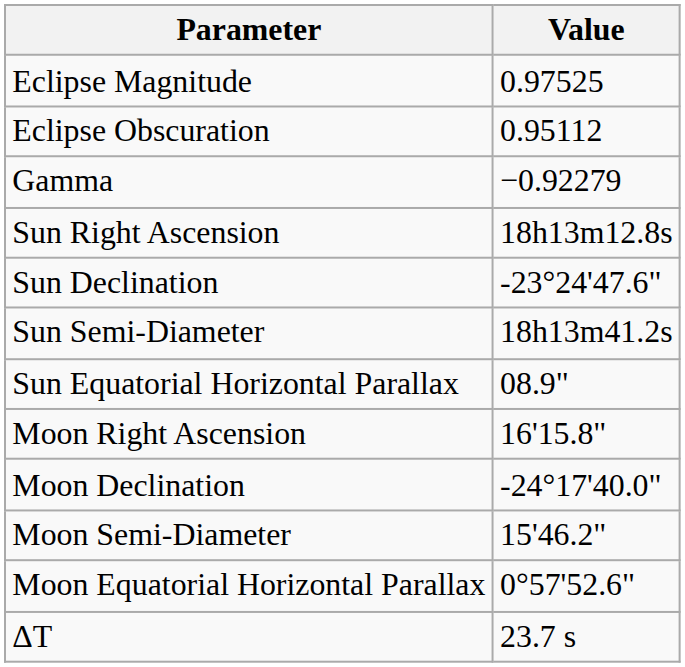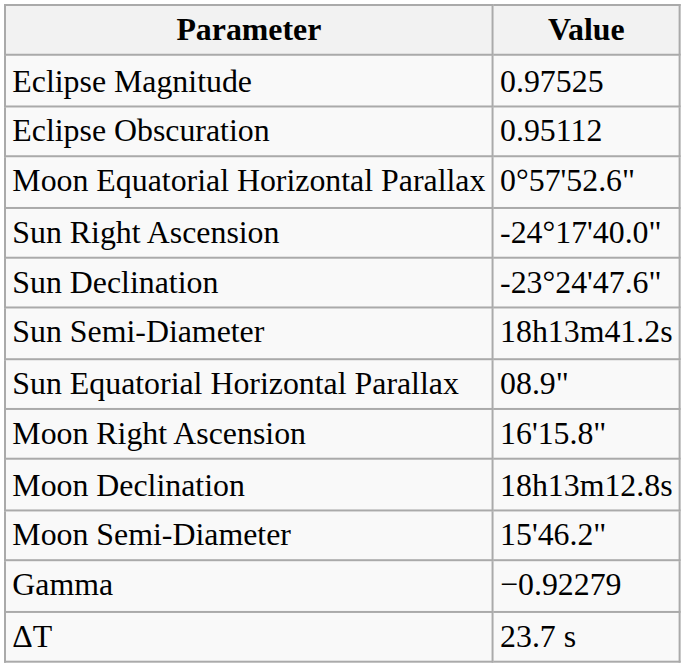rows swapped: (63, 181) <-> (249, 585)
(586, 231) 18h13m12.8s -> (581, 231) -24°17'40.0"
(581, 484) -24°17'40.0" -> (586, 484) 18h13m12.8s
